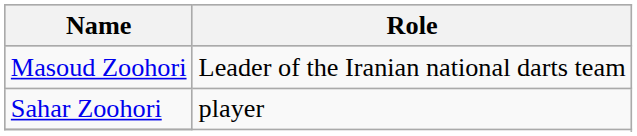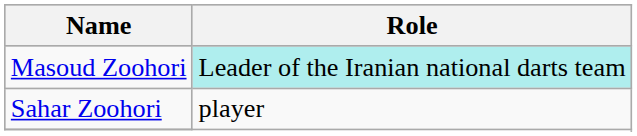(412, 66) no background -> (412, 66) paleturquoise background
